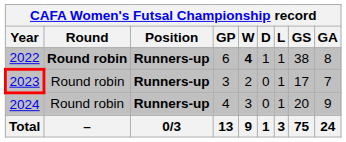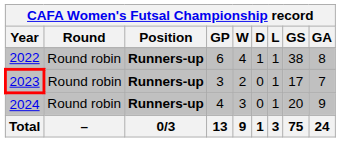(87, 59) bold -> (84, 59) normal
(248, 59) bold -> (242, 59) normal
